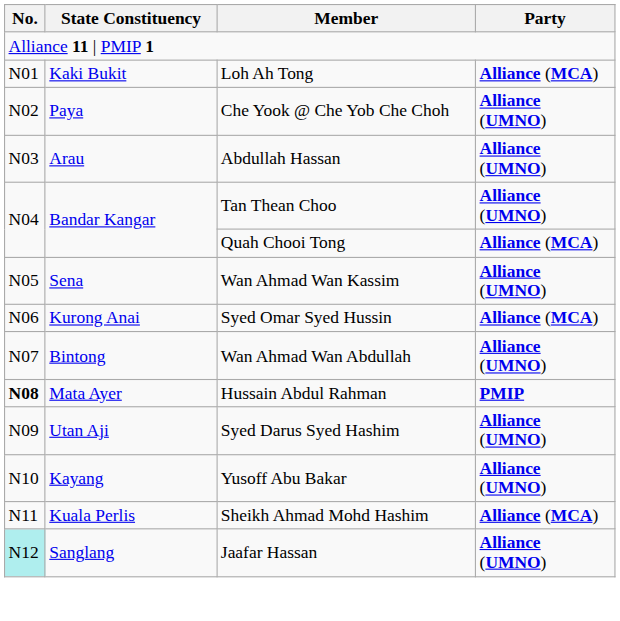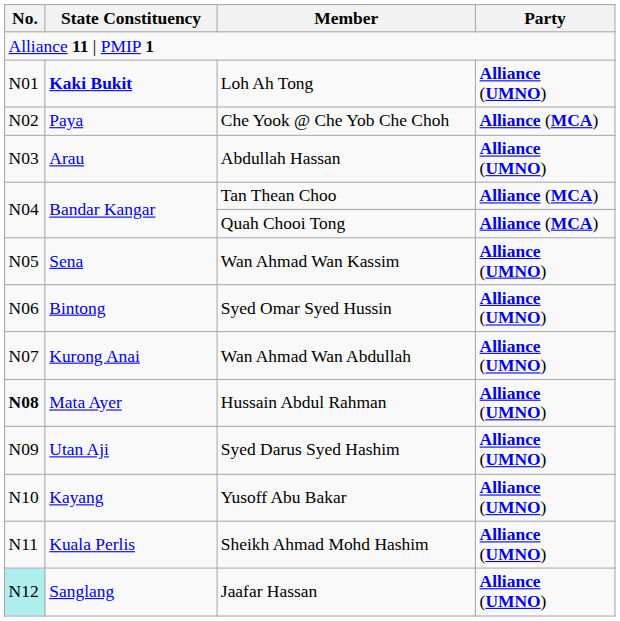(88, 73) normal -> (91, 83) bold
(539, 73) Alliance (MCA) -> (513, 83) Alliance (UMNO)
(513, 111) Alliance (UMNO) -> (539, 120) Alliance (MCA)
(513, 205) Alliance (UMNO) -> (539, 195) Alliance (MCA)
(95, 318) Kurong Anai -> (77, 308) Bintong
(539, 318) Alliance (MCA) -> (513, 308) Alliance (UMNO)
(77, 355) Bintong -> (95, 355) Kurong Anai
(502, 393) PMIP -> (513, 402) Alliance (UMNO)
(539, 515) Alliance (MCA) -> (513, 544) Alliance (UMNO)
